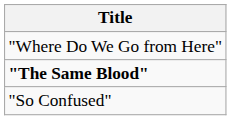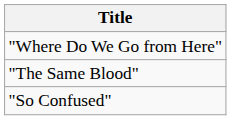(79, 73) bold -> (74, 73) normal
